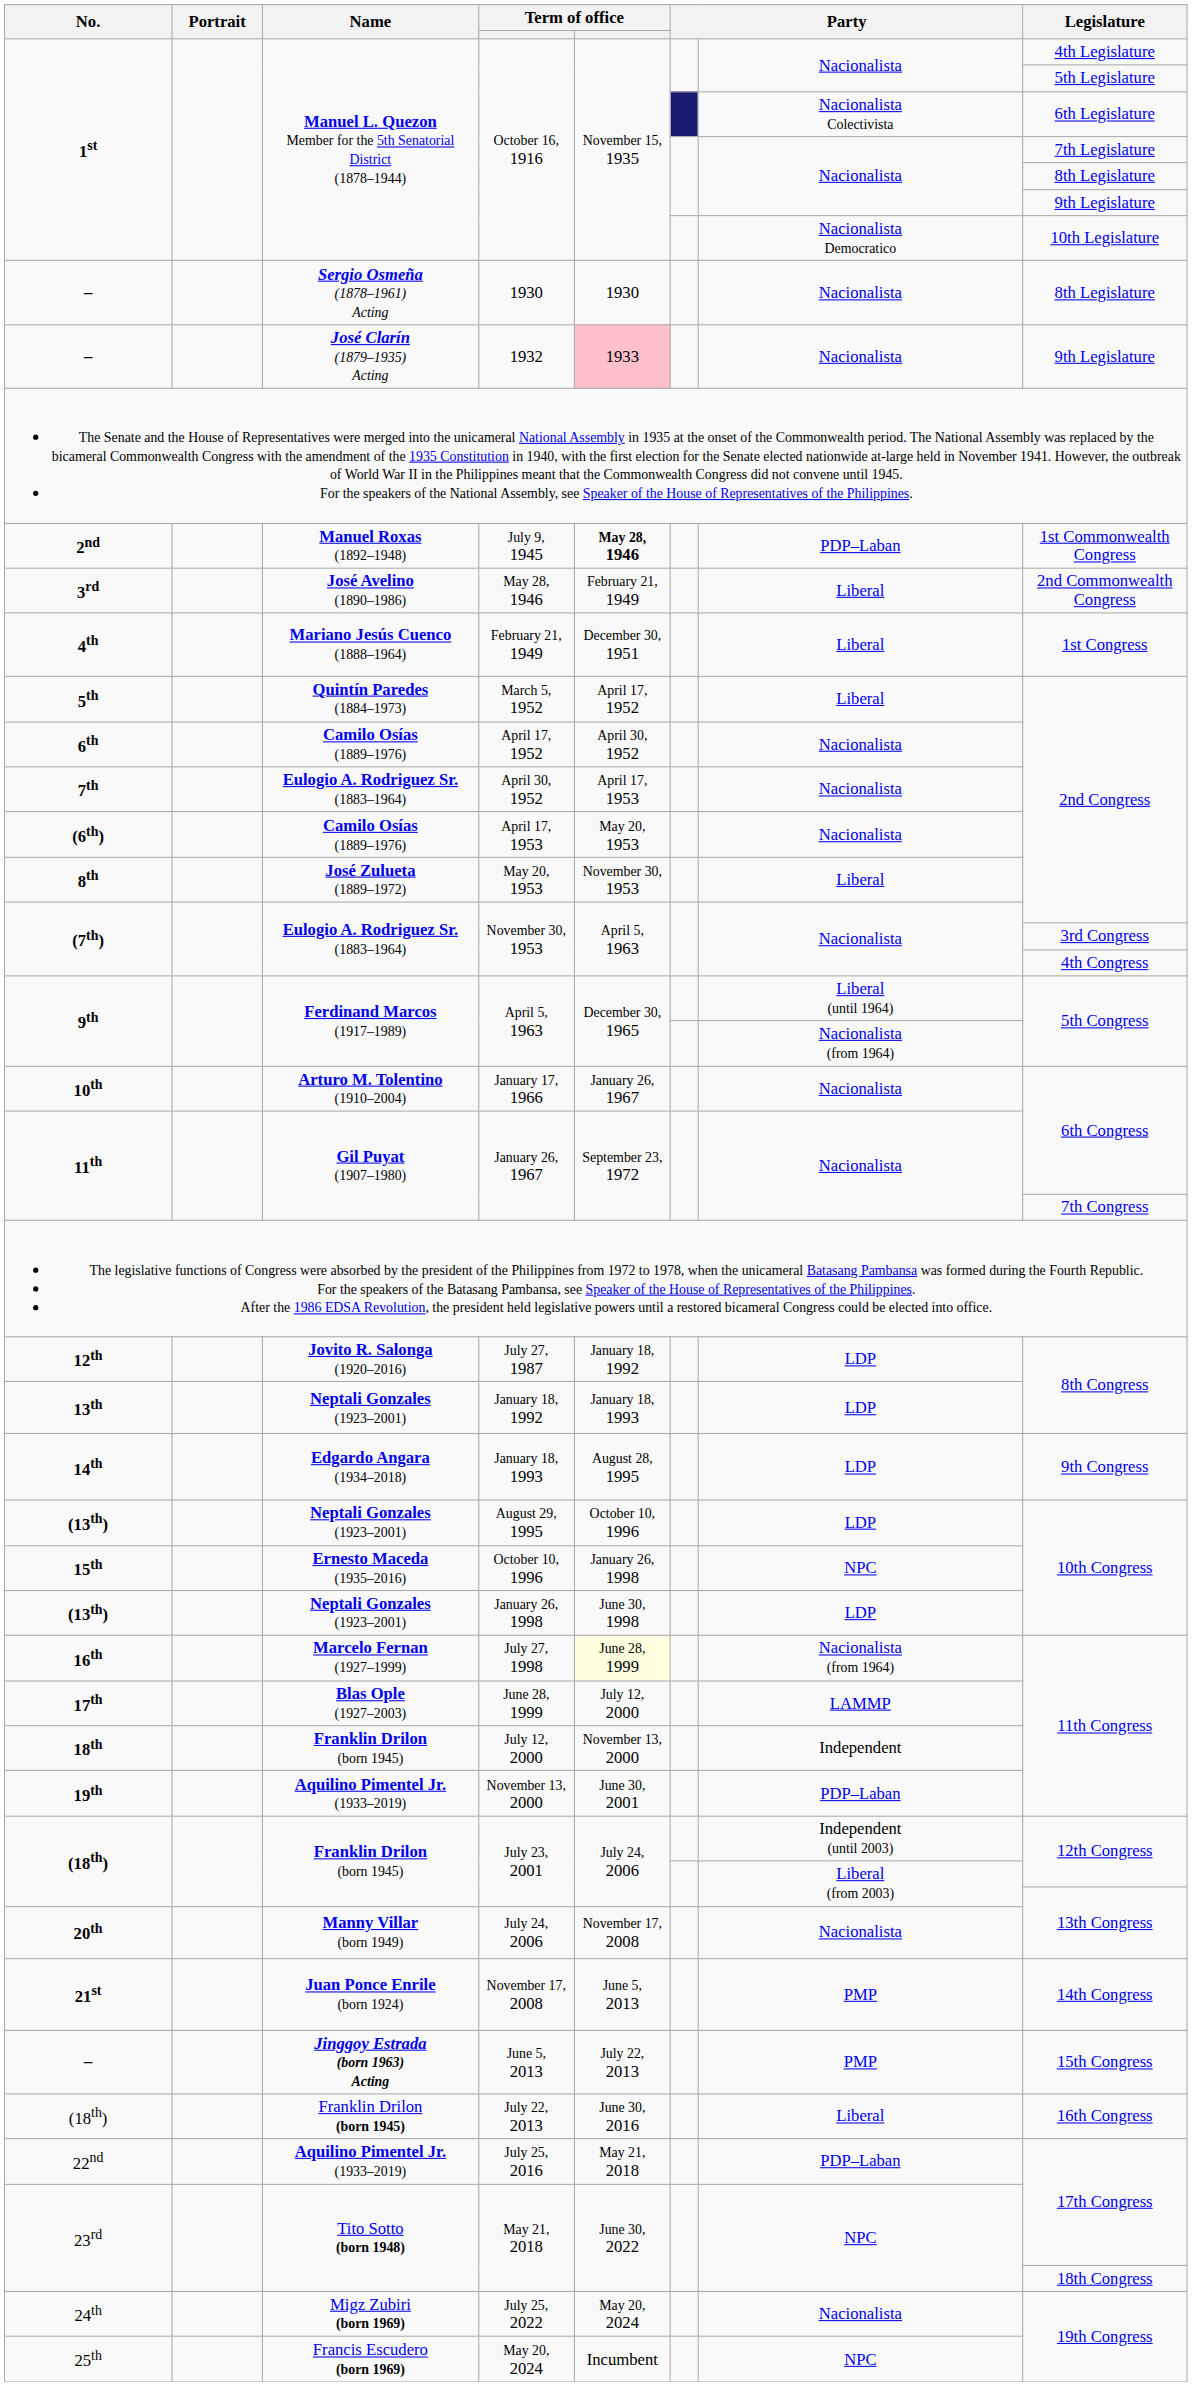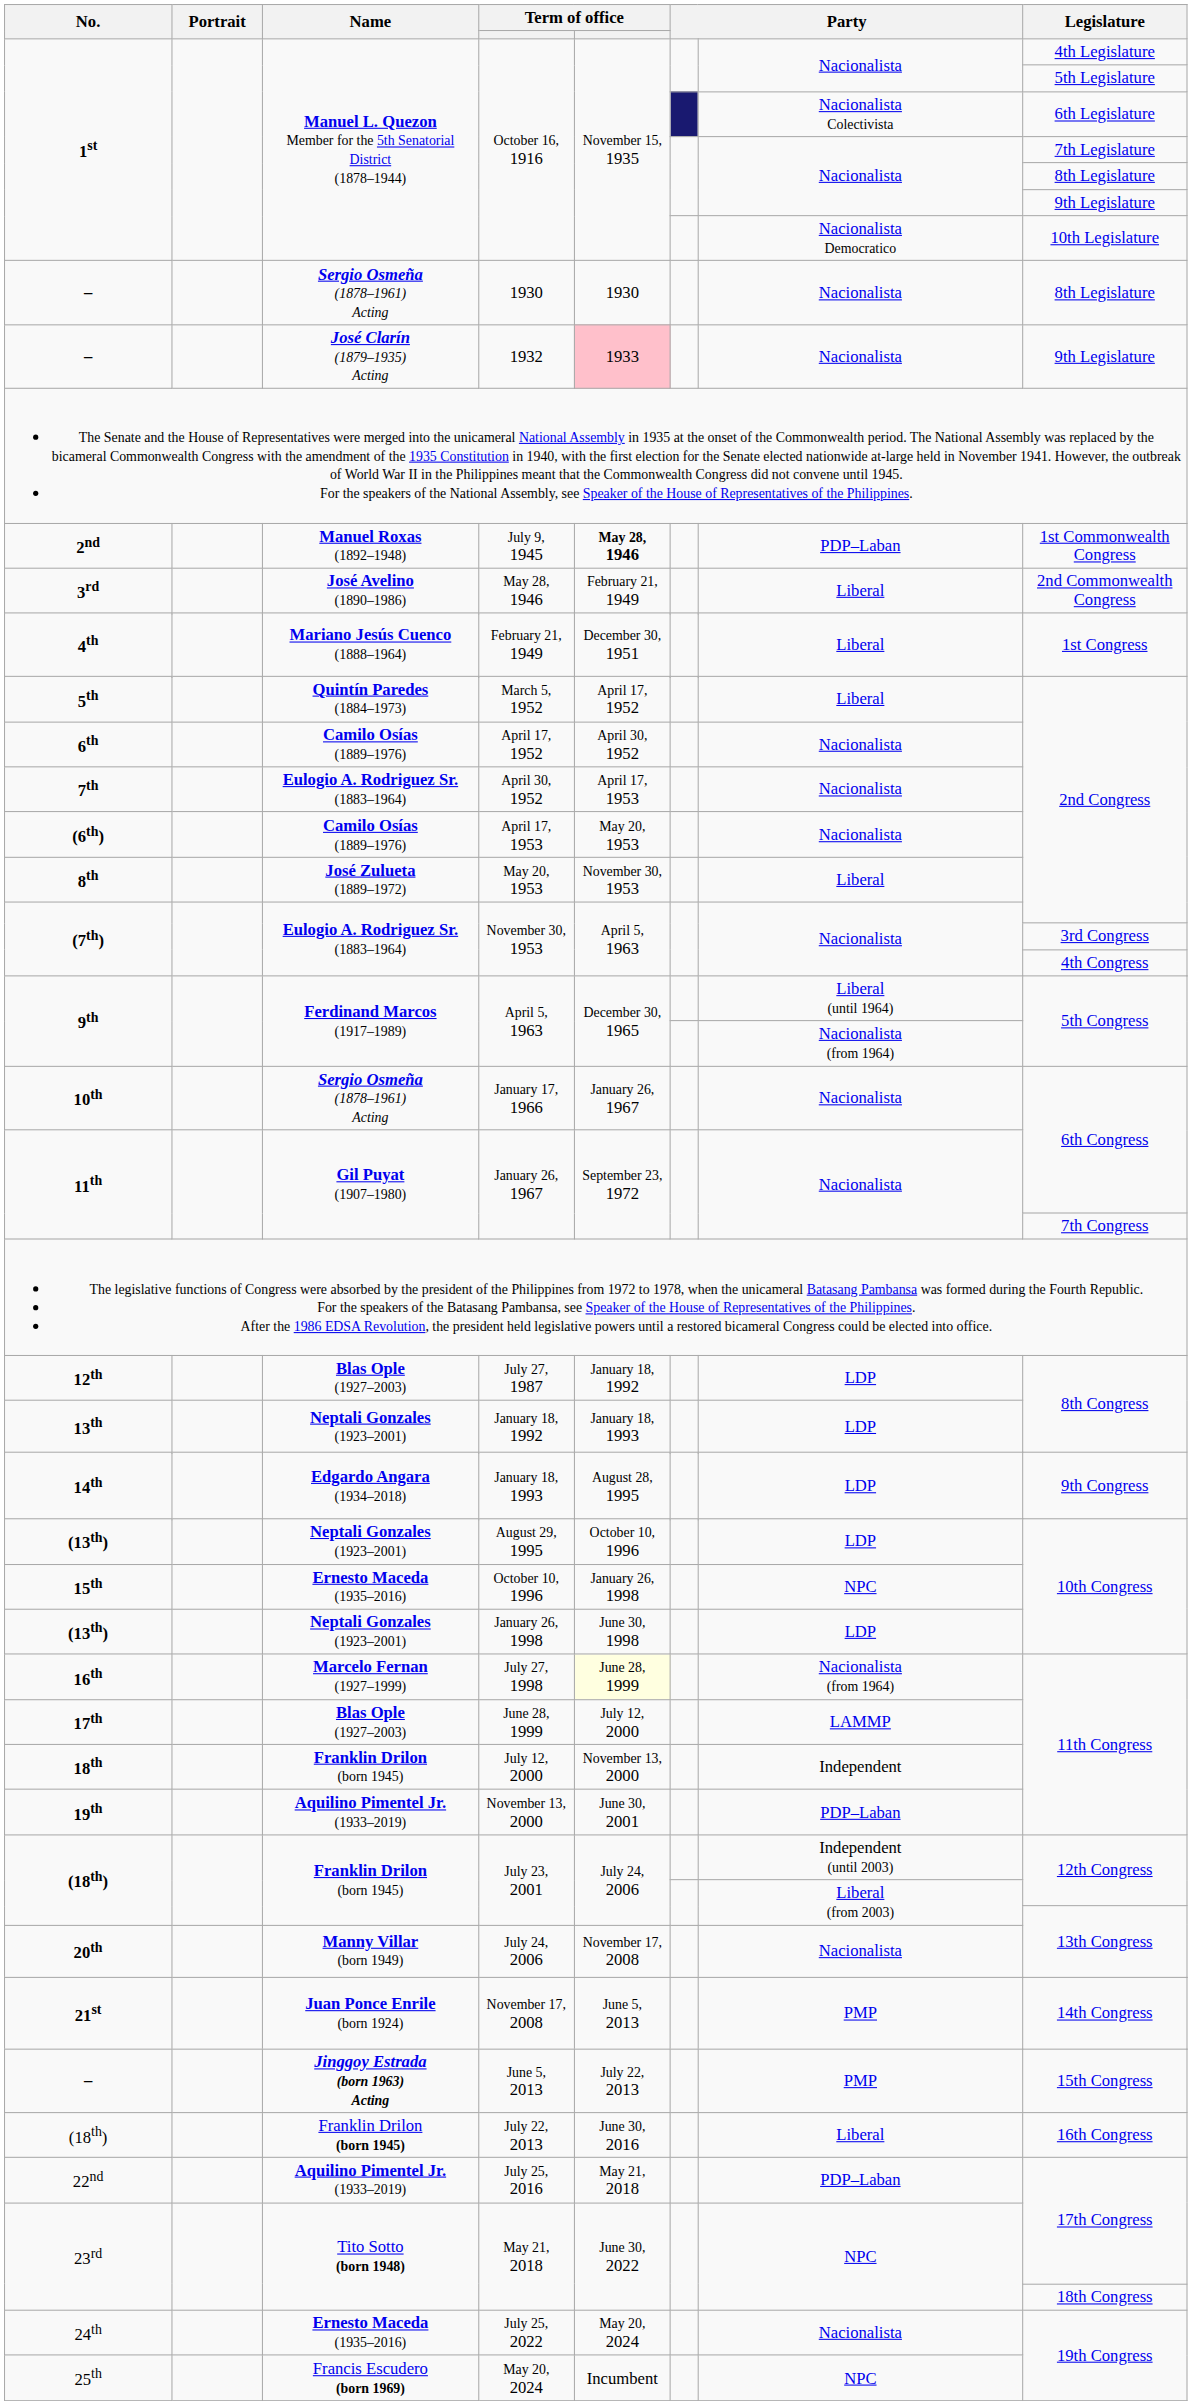(370, 1088) Arturo M. Tolentino (1910–2004) -> (370, 1097) Sergio Osmeña (1878–1961) Acting
(370, 1359) Jovito R. Salonga (1920–2016) -> (370, 1377) Blas Ople (1927–2003)
(370, 2314) Migz Zubiri (born 1969) -> (370, 2332) Ernesto Maceda (1935–2016)
